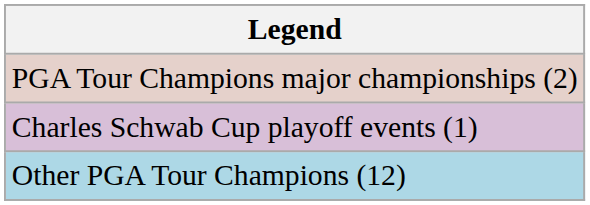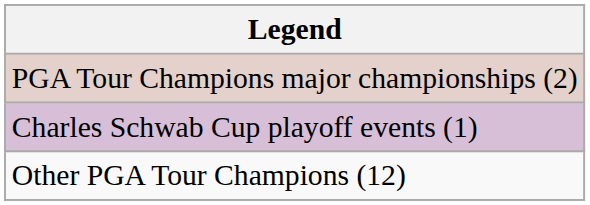(209, 175) lightblue background -> (209, 175) no background
